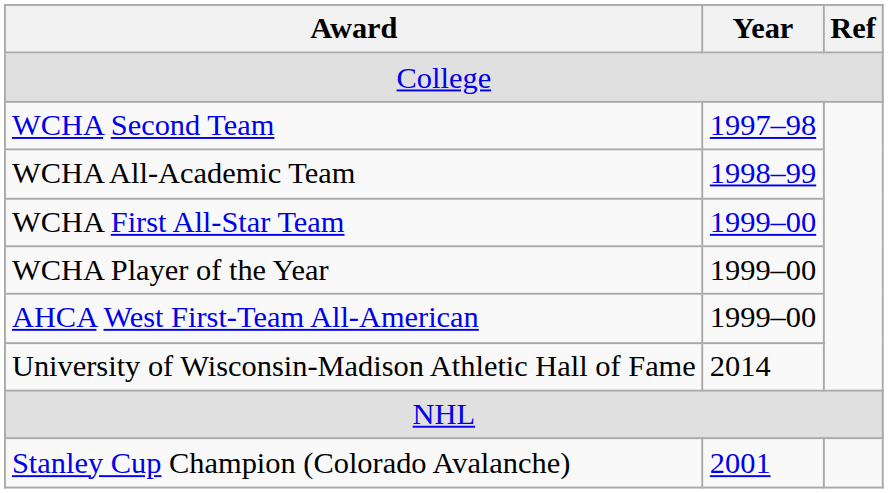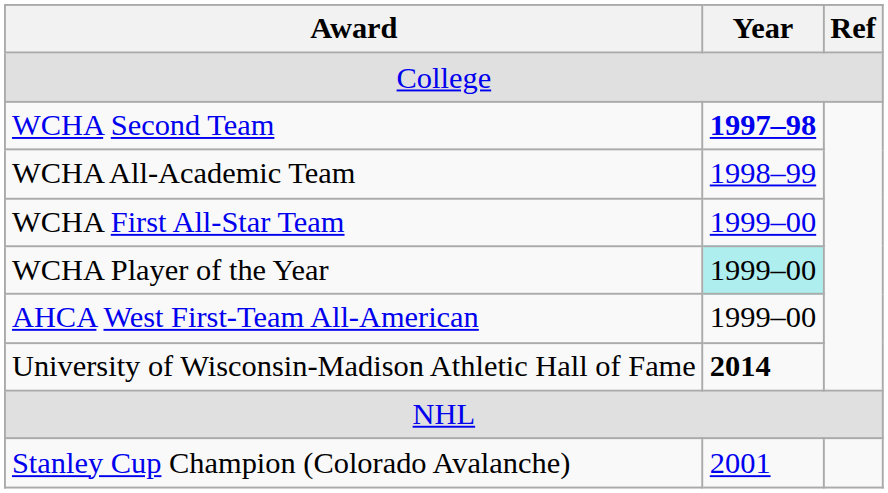(763, 125) normal -> (763, 125) bold
(763, 269) no background -> (763, 269) paleturquoise background
(740, 366) normal -> (740, 366) bold
